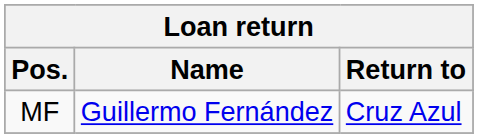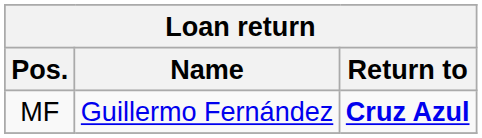(404, 112) normal -> (408, 112) bold
